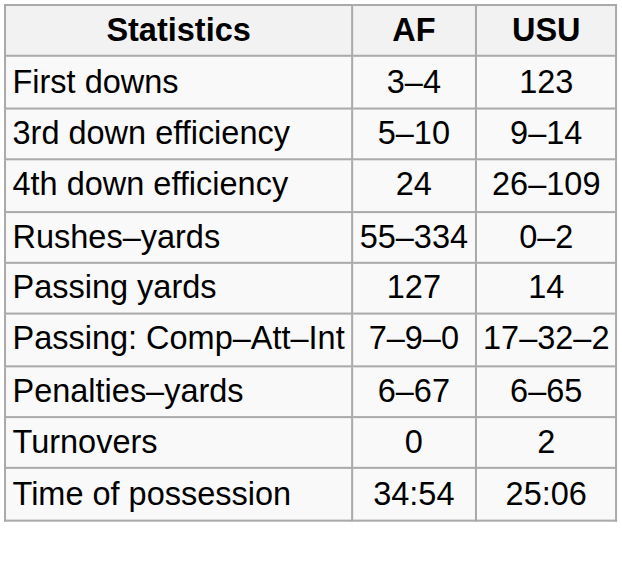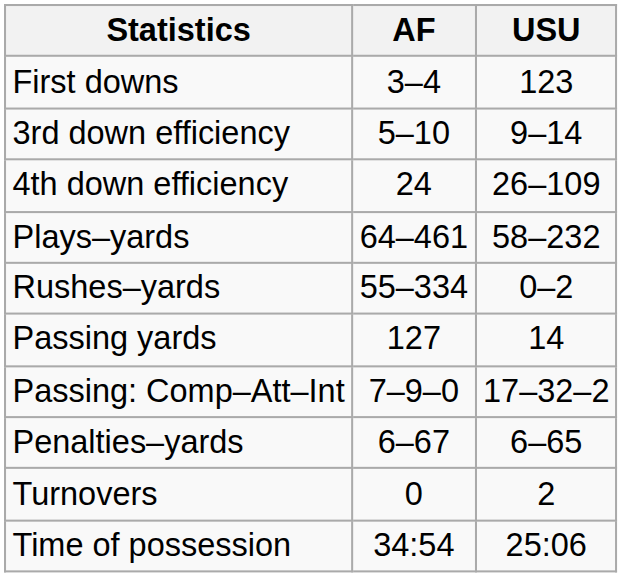+ row: (101, 236)
